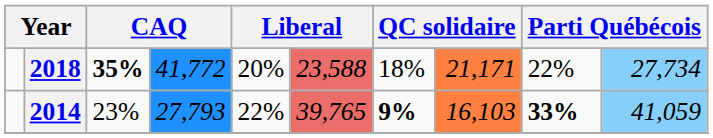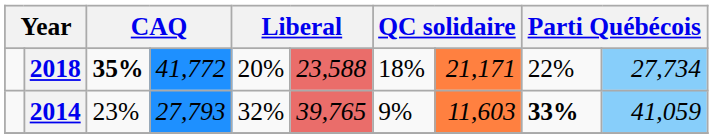(261, 111) 22% -> (261, 111) 32%
(397, 111) bold -> (395, 111) normal
(481, 111) 16,103 -> (482, 111) 11,603
